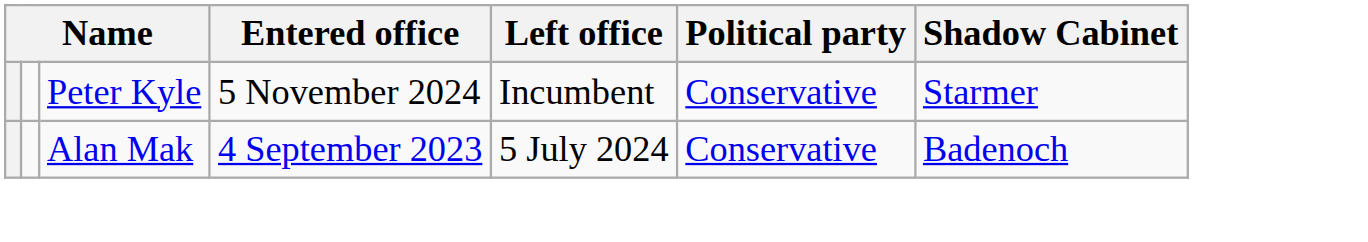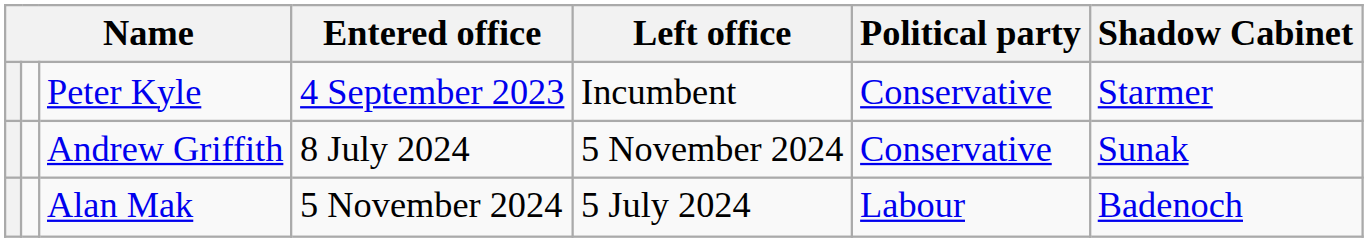(349, 90) 5 November 2024 -> (432, 90) 4 September 2023
+ row: (165, 148)
(350, 148) 4 September 2023 -> (431, 206) 5 November 2024
(781, 148) Conservative -> (913, 206) Labour
